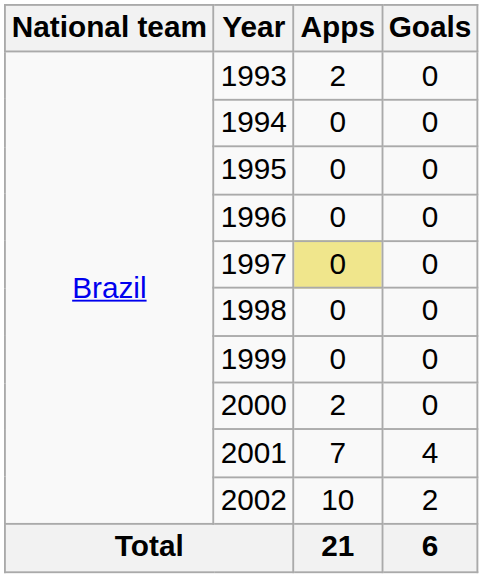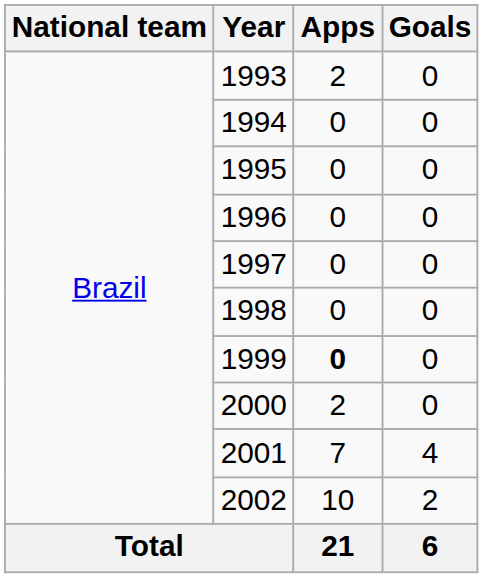(338, 264) khaki background -> (338, 264) no background
(338, 358) normal -> (338, 358) bold
